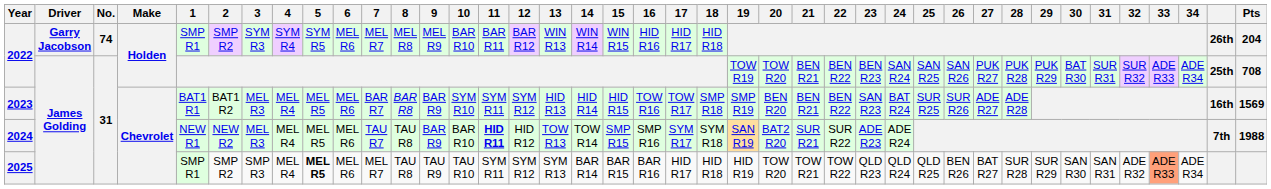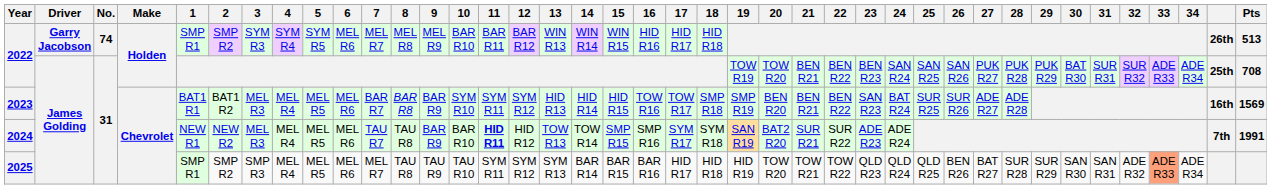(1252, 39) 204 -> (1252, 39) 513
(1252, 136) 1988 -> (1252, 136) 1991
(318, 168) bold -> (318, 168) normal
